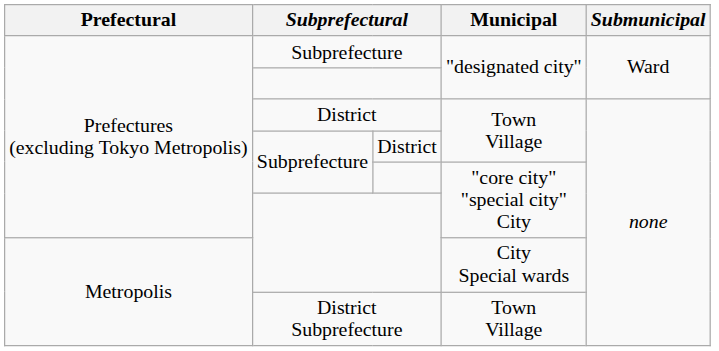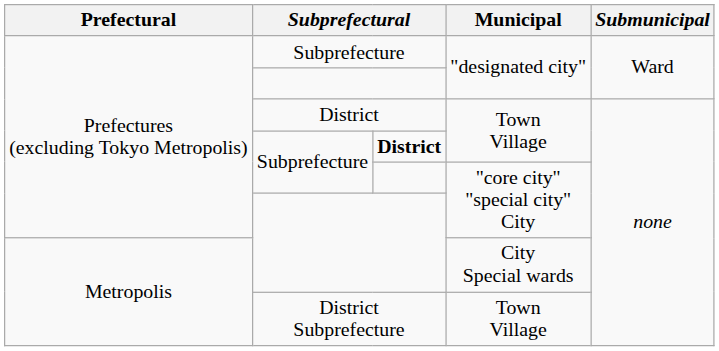(407, 146) normal -> (409, 146) bold
